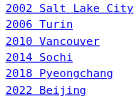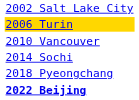(39, 24) no background -> (39, 24) gold background
(46, 90) normal -> (46, 90) bold
